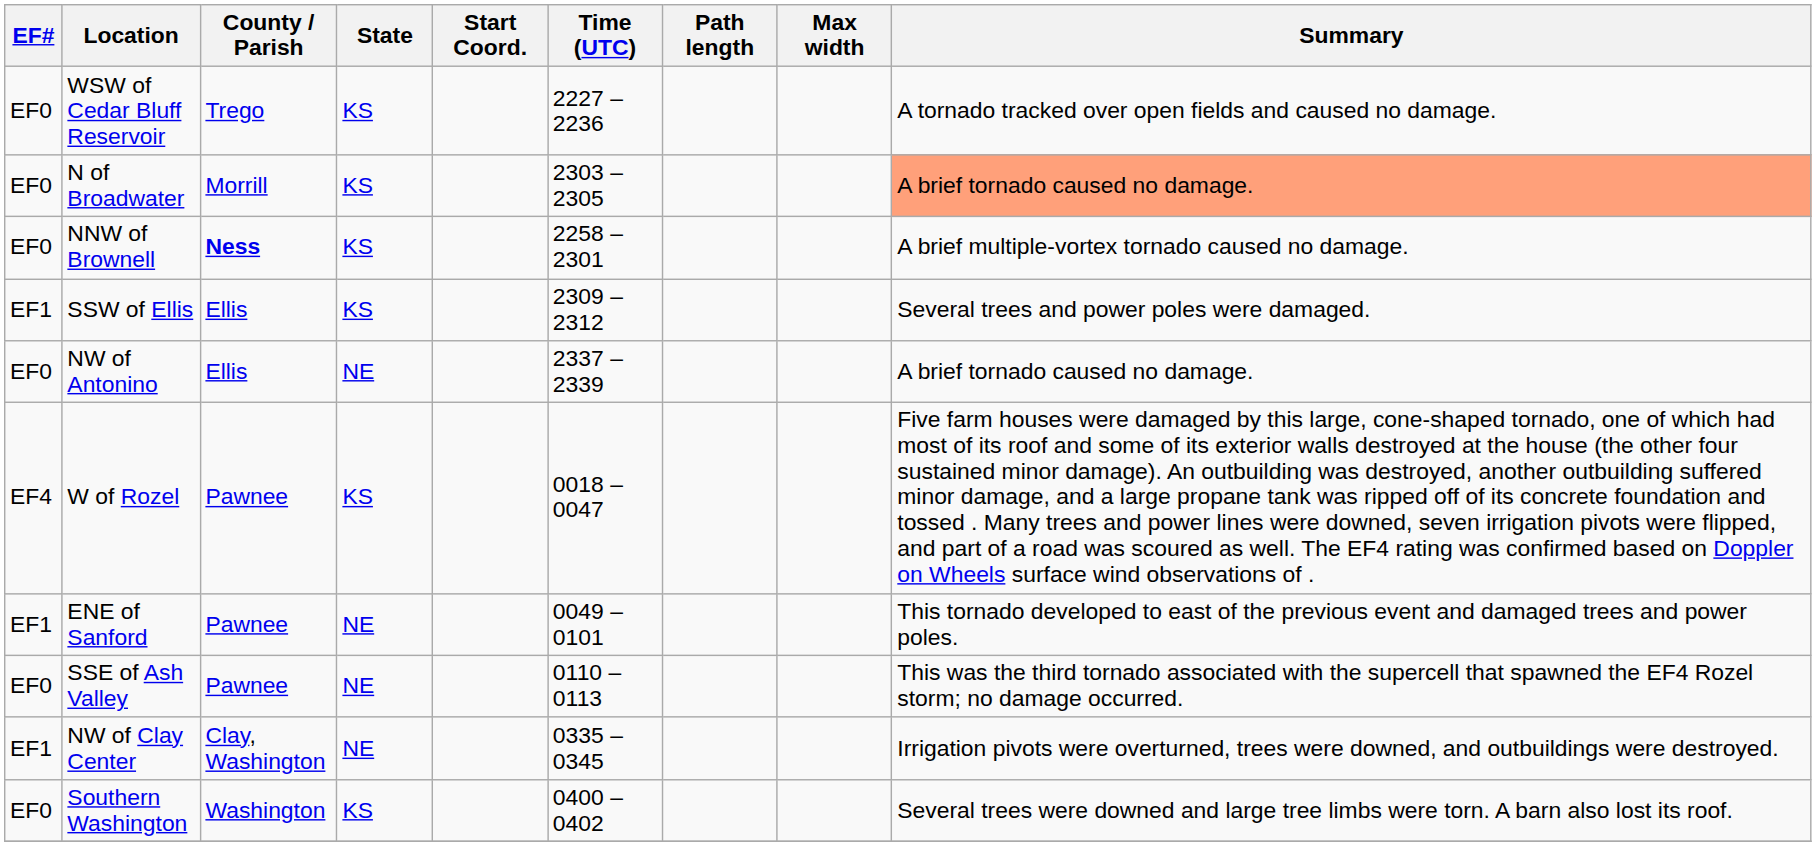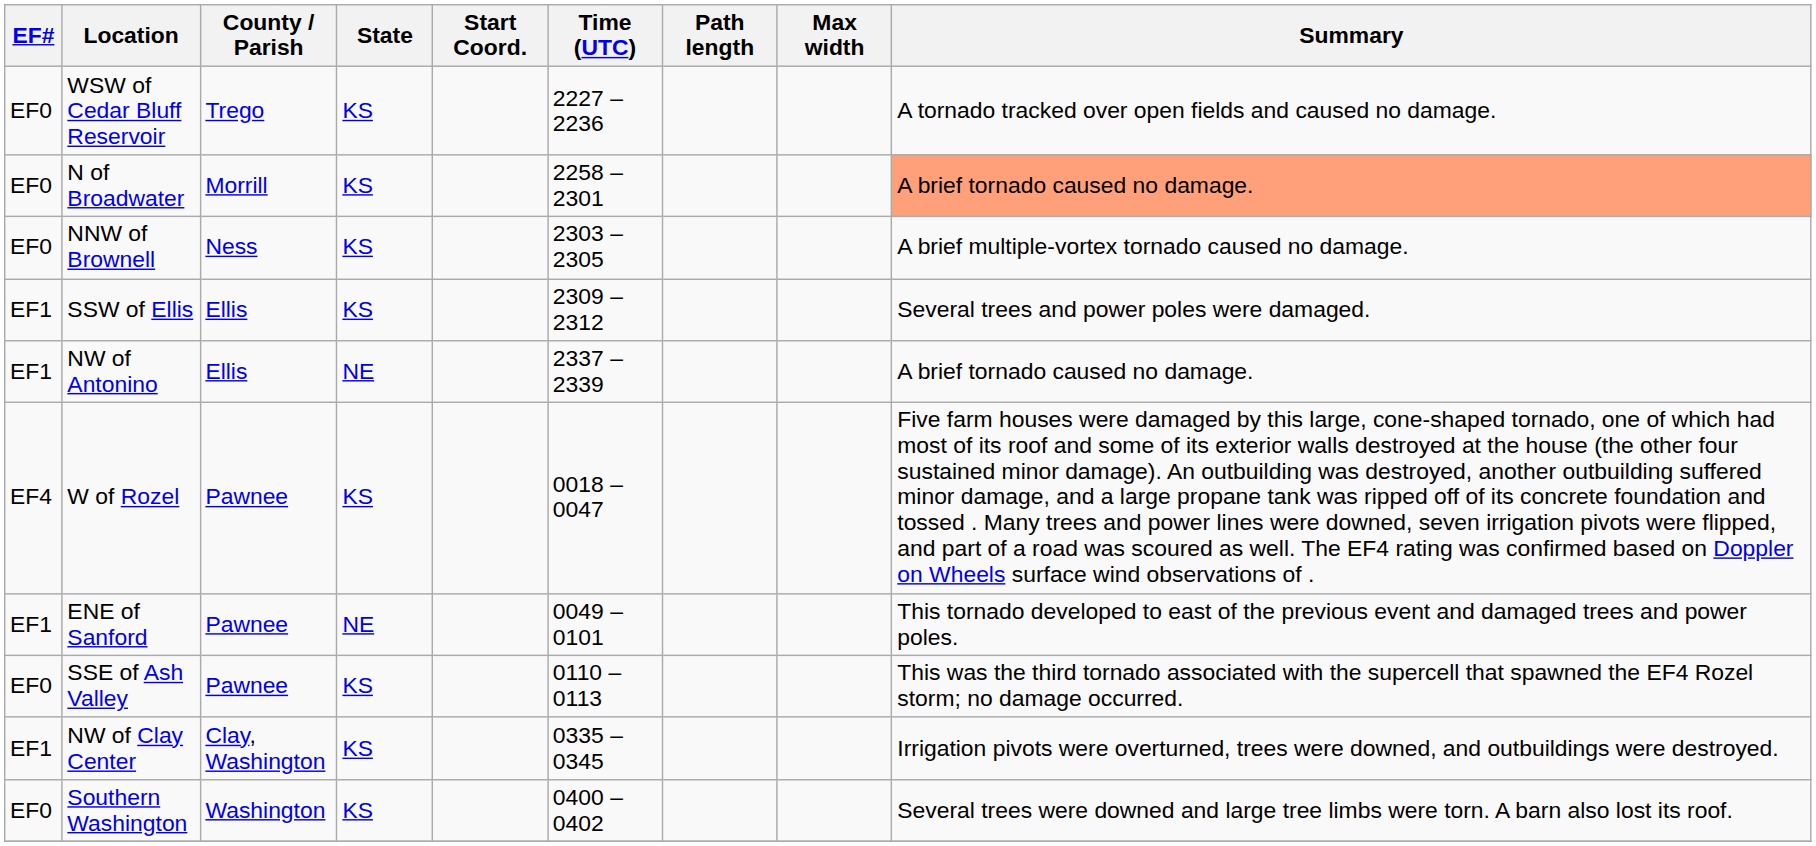(588, 185) 2303 – 2305 -> (588, 185) 2258 – 2301
(233, 247) bold -> (231, 247) normal
(588, 247) 2258 – 2301 -> (588, 247) 2303 – 2305
(31, 371) EF0 -> (31, 371) EF1
(358, 686) NE -> (358, 686) KS
(358, 748) NE -> (358, 748) KS
